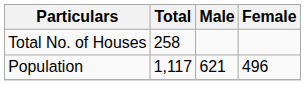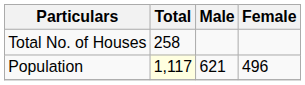(173, 67) no background -> (173, 67) lightyellow background
